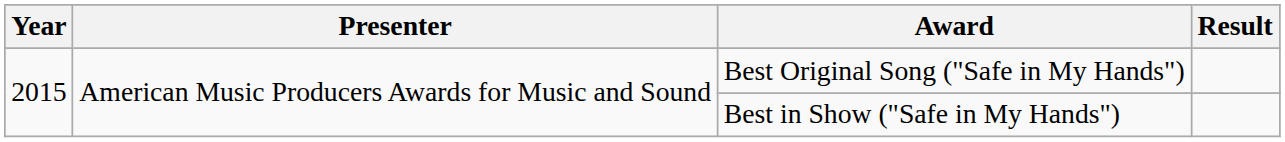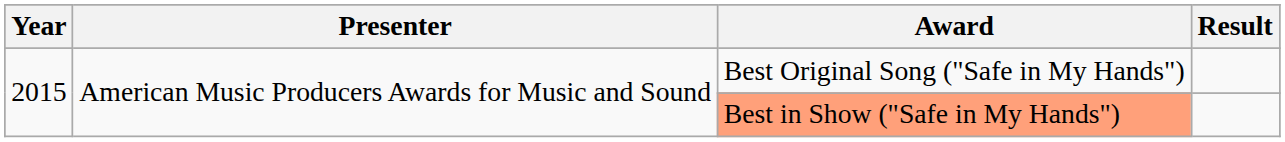(922, 114) no background -> (922, 114) lightsalmon background
